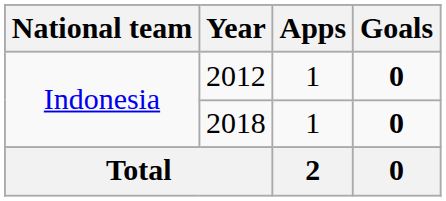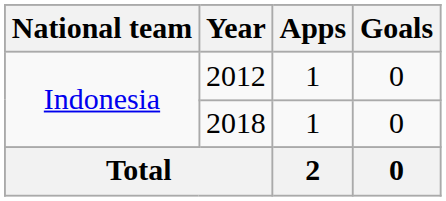(396, 75) bold -> (396, 75) normal
(396, 123) bold -> (396, 123) normal
